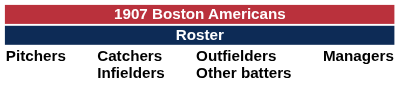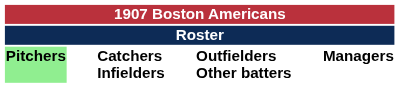(36, 56) no background -> (36, 56) lightgreen background
